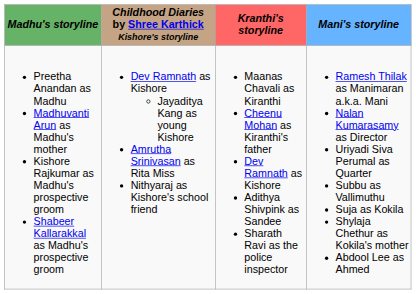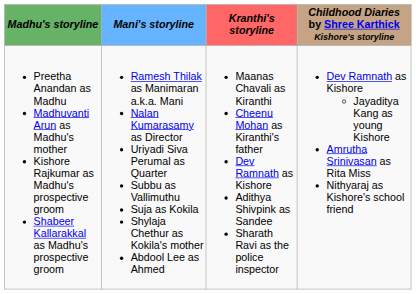columns swapped: (359, 25) <-> (158, 25)
